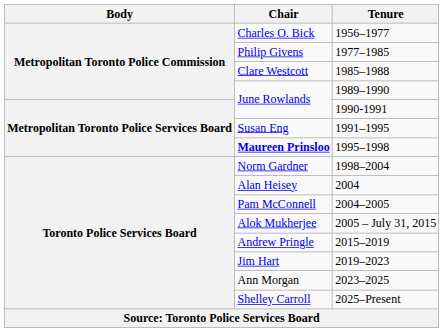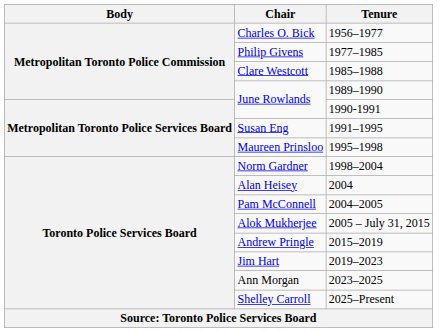(284, 147) bold -> (280, 147) normal
